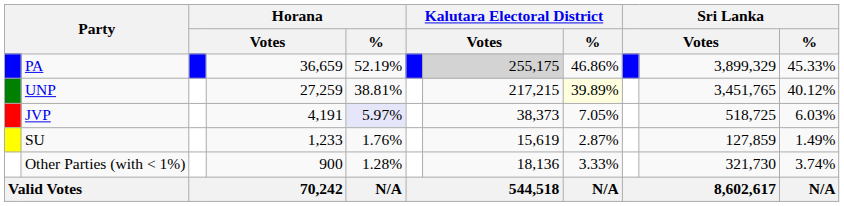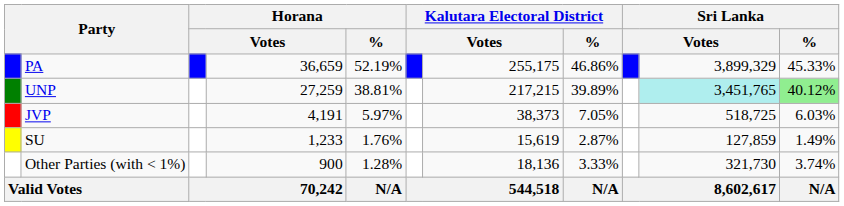(534, 66) lightgrey background -> (534, 66) no background
(595, 90) lightyellow background -> (595, 90) no background
(745, 90) no background -> (745, 90) paleturquoise background
(811, 90) no background -> (811, 90) lightgreen background
(382, 115) lavender background -> (382, 115) no background
